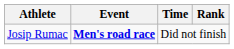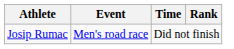(114, 34) bold -> (111, 34) normal
